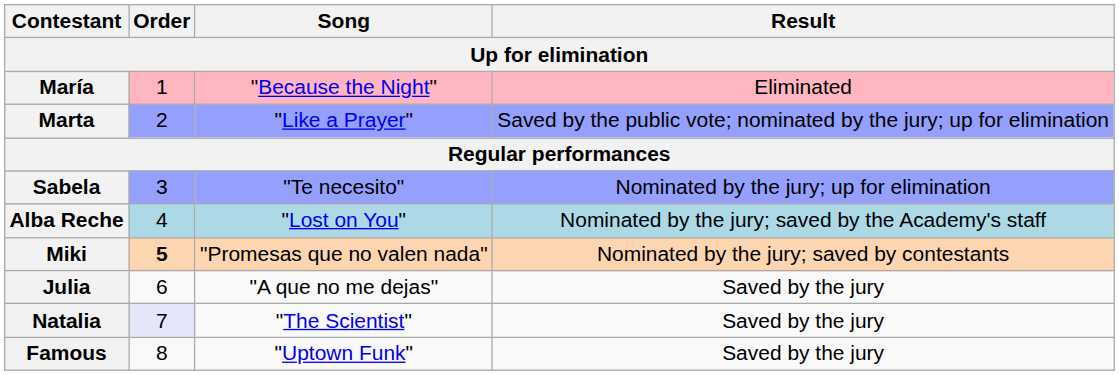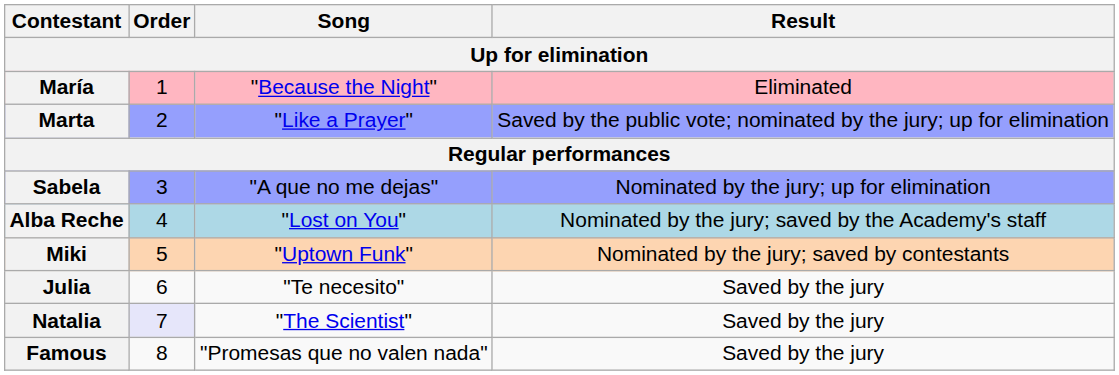(344, 187) "Te necesito" -> (344, 187) "A que no me dejas"
(162, 253) bold -> (162, 253) normal
(344, 253) "Promesas que no valen nada" -> (344, 253) "Uptown Funk"
(344, 287) "A que no me dejas" -> (344, 287) "Te necesito"
(344, 353) "Uptown Funk" -> (344, 353) "Promesas que no valen nada"
